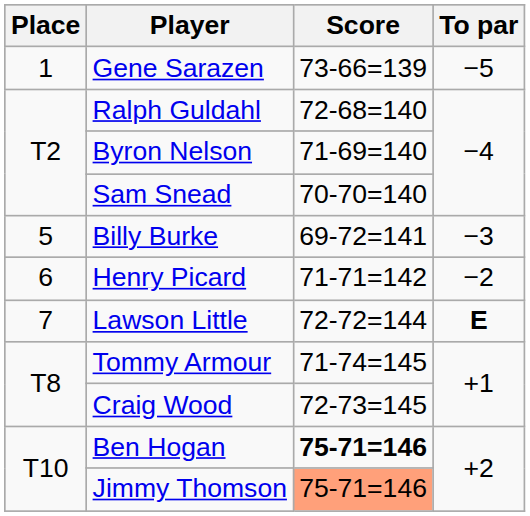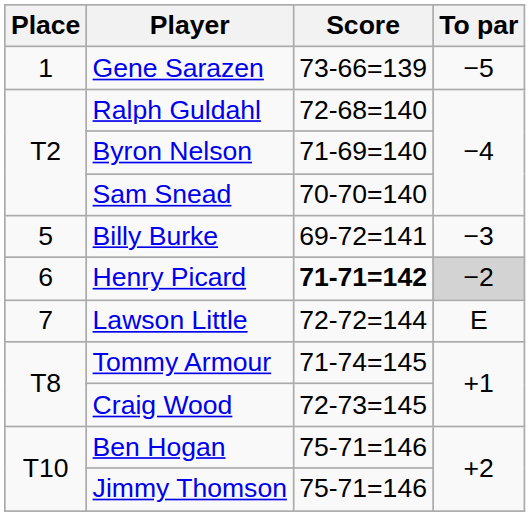(363, 278) normal -> (363, 278) bold
(479, 278) no background -> (479, 278) lightgrey background
(479, 320) bold -> (479, 320) normal
(363, 446) bold -> (363, 446) normal
(363, 488) lightsalmon background -> (363, 488) no background
